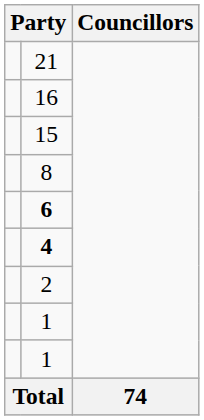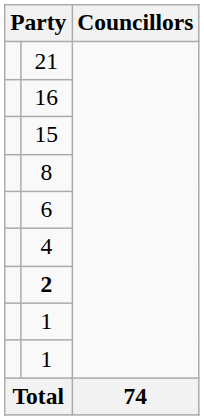(46, 209) bold -> (46, 209) normal
(46, 246) bold -> (46, 246) normal
(46, 284) normal -> (46, 284) bold
